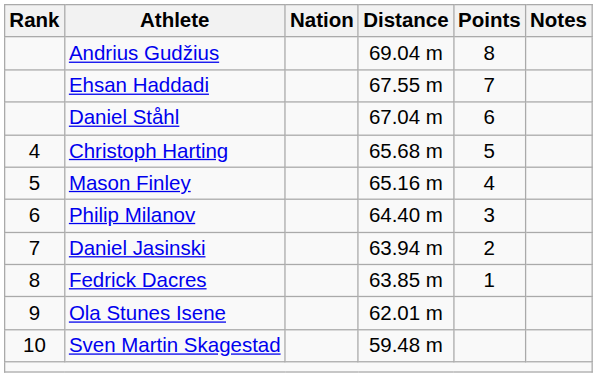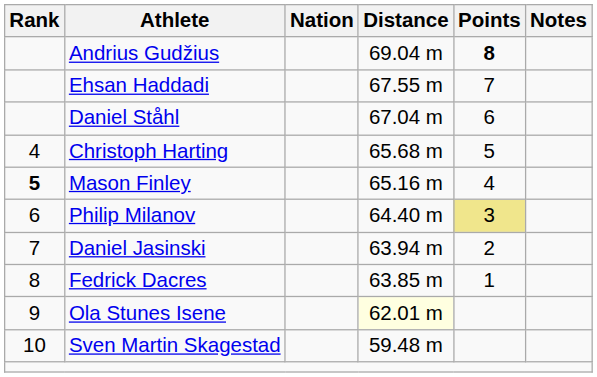(489, 53) normal -> (489, 53) bold
(34, 183) normal -> (34, 183) bold
(489, 215) no background -> (489, 215) khaki background
(406, 313) no background -> (406, 313) lightyellow background
